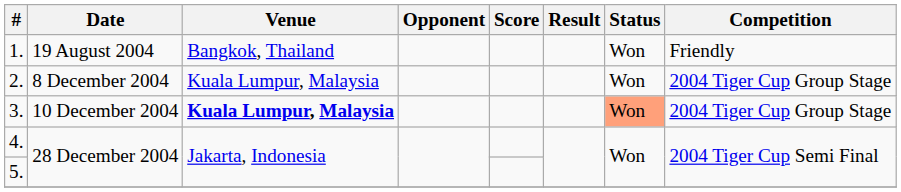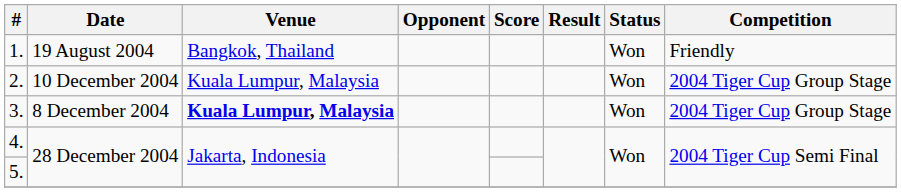(101, 80) 8 December 2004 -> (105, 80) 10 December 2004
(105, 111) 10 December 2004 -> (101, 111) 8 December 2004
(627, 111) lightsalmon background -> (627, 111) no background
